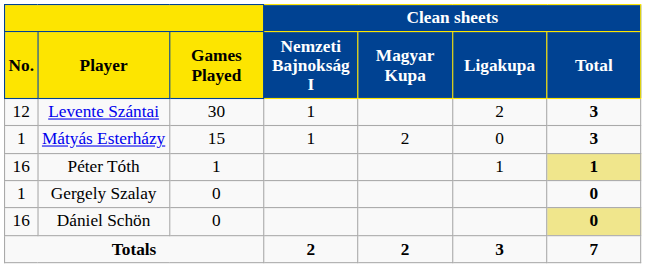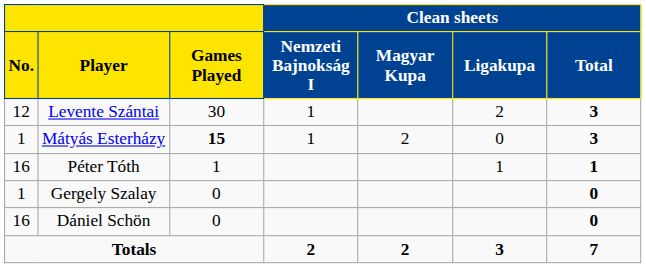(216, 139) normal -> (216, 139) bold
(594, 166) khaki background -> (594, 166) no background
(594, 221) khaki background -> (594, 221) no background
